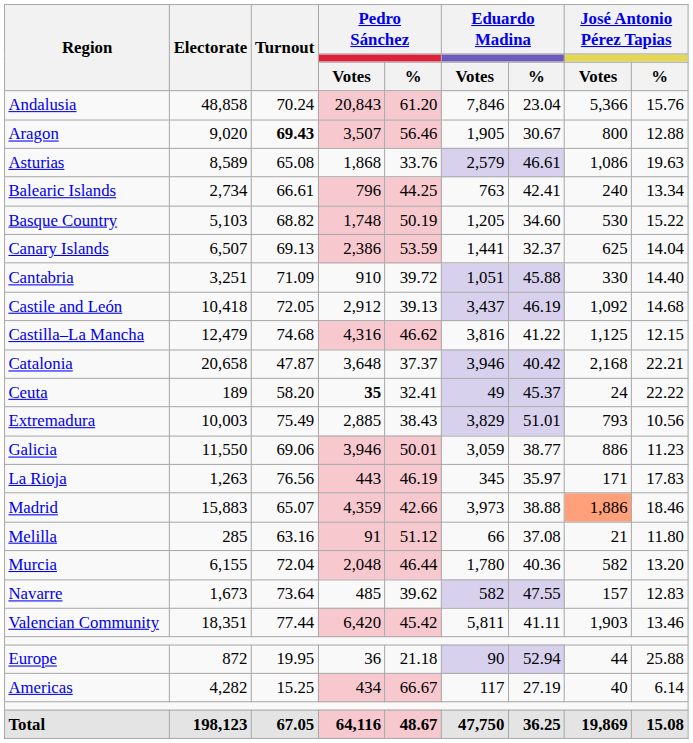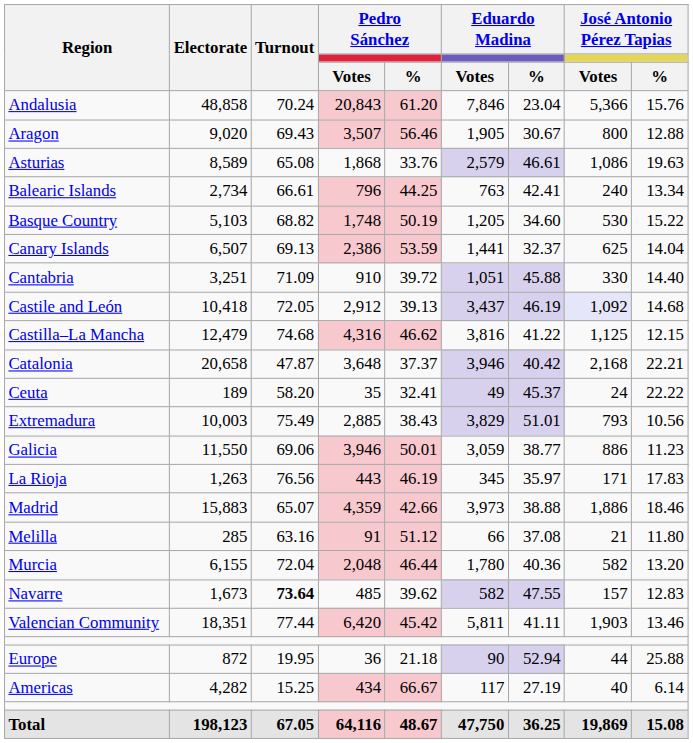(295, 133) bold -> (295, 133) normal
(609, 306) no background -> (609, 306) lavender background
(373, 392) bold -> (373, 392) normal
(609, 507) lightsalmon background -> (609, 507) no background
(295, 593) normal -> (295, 593) bold
